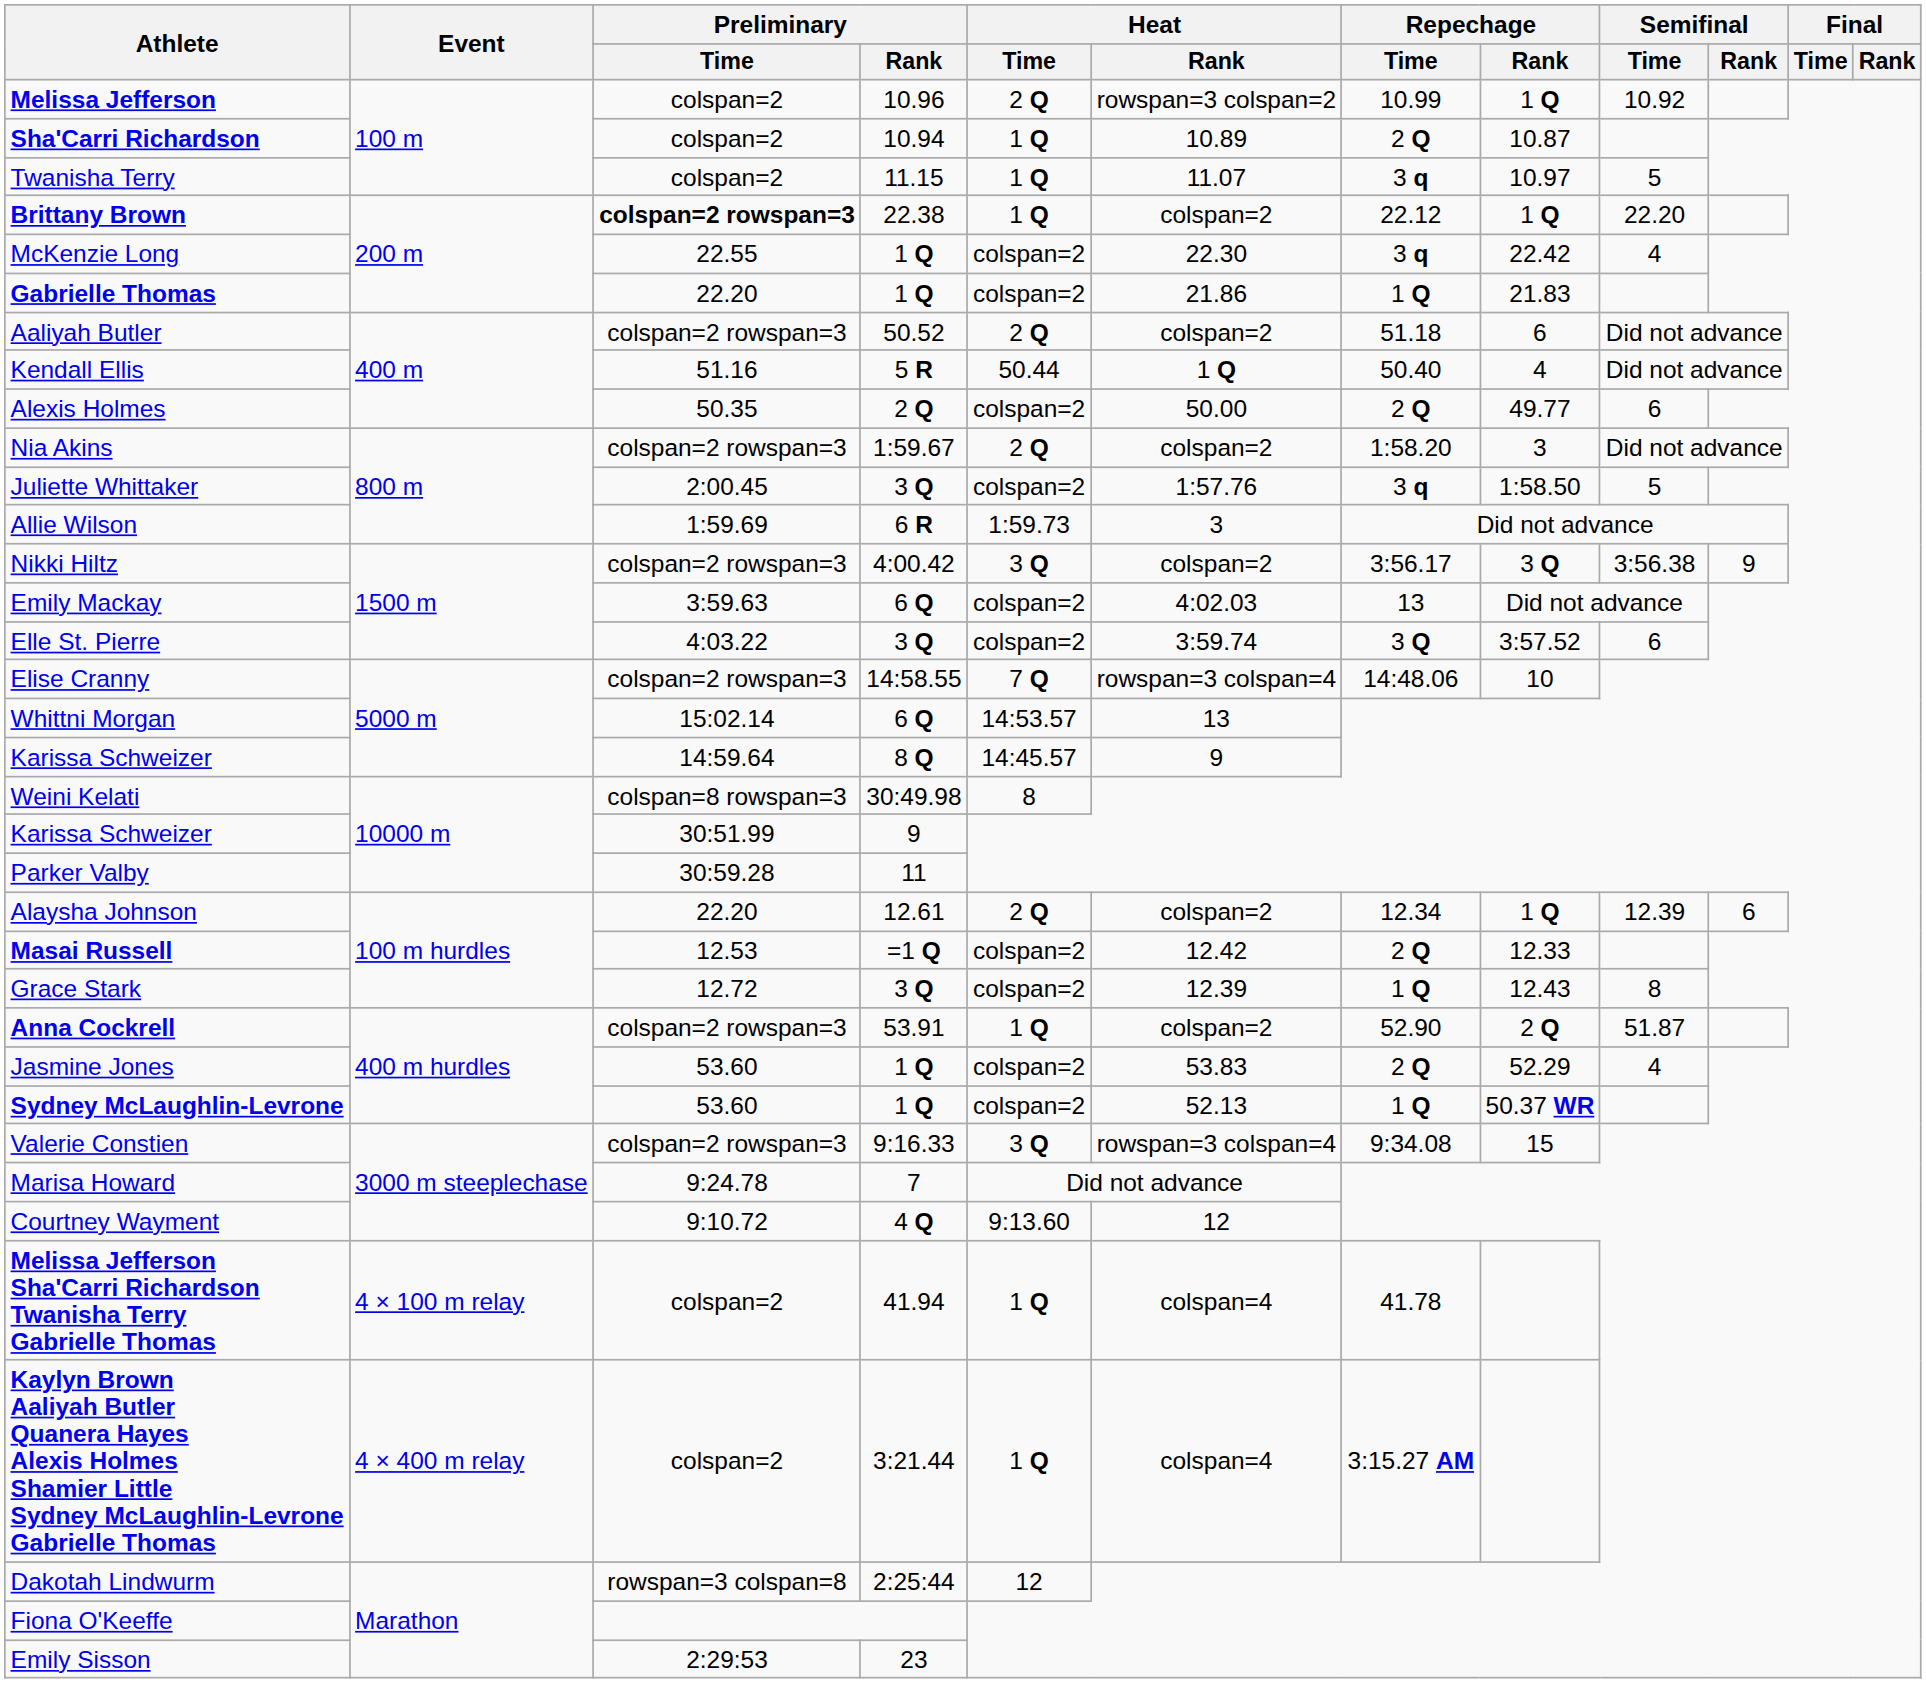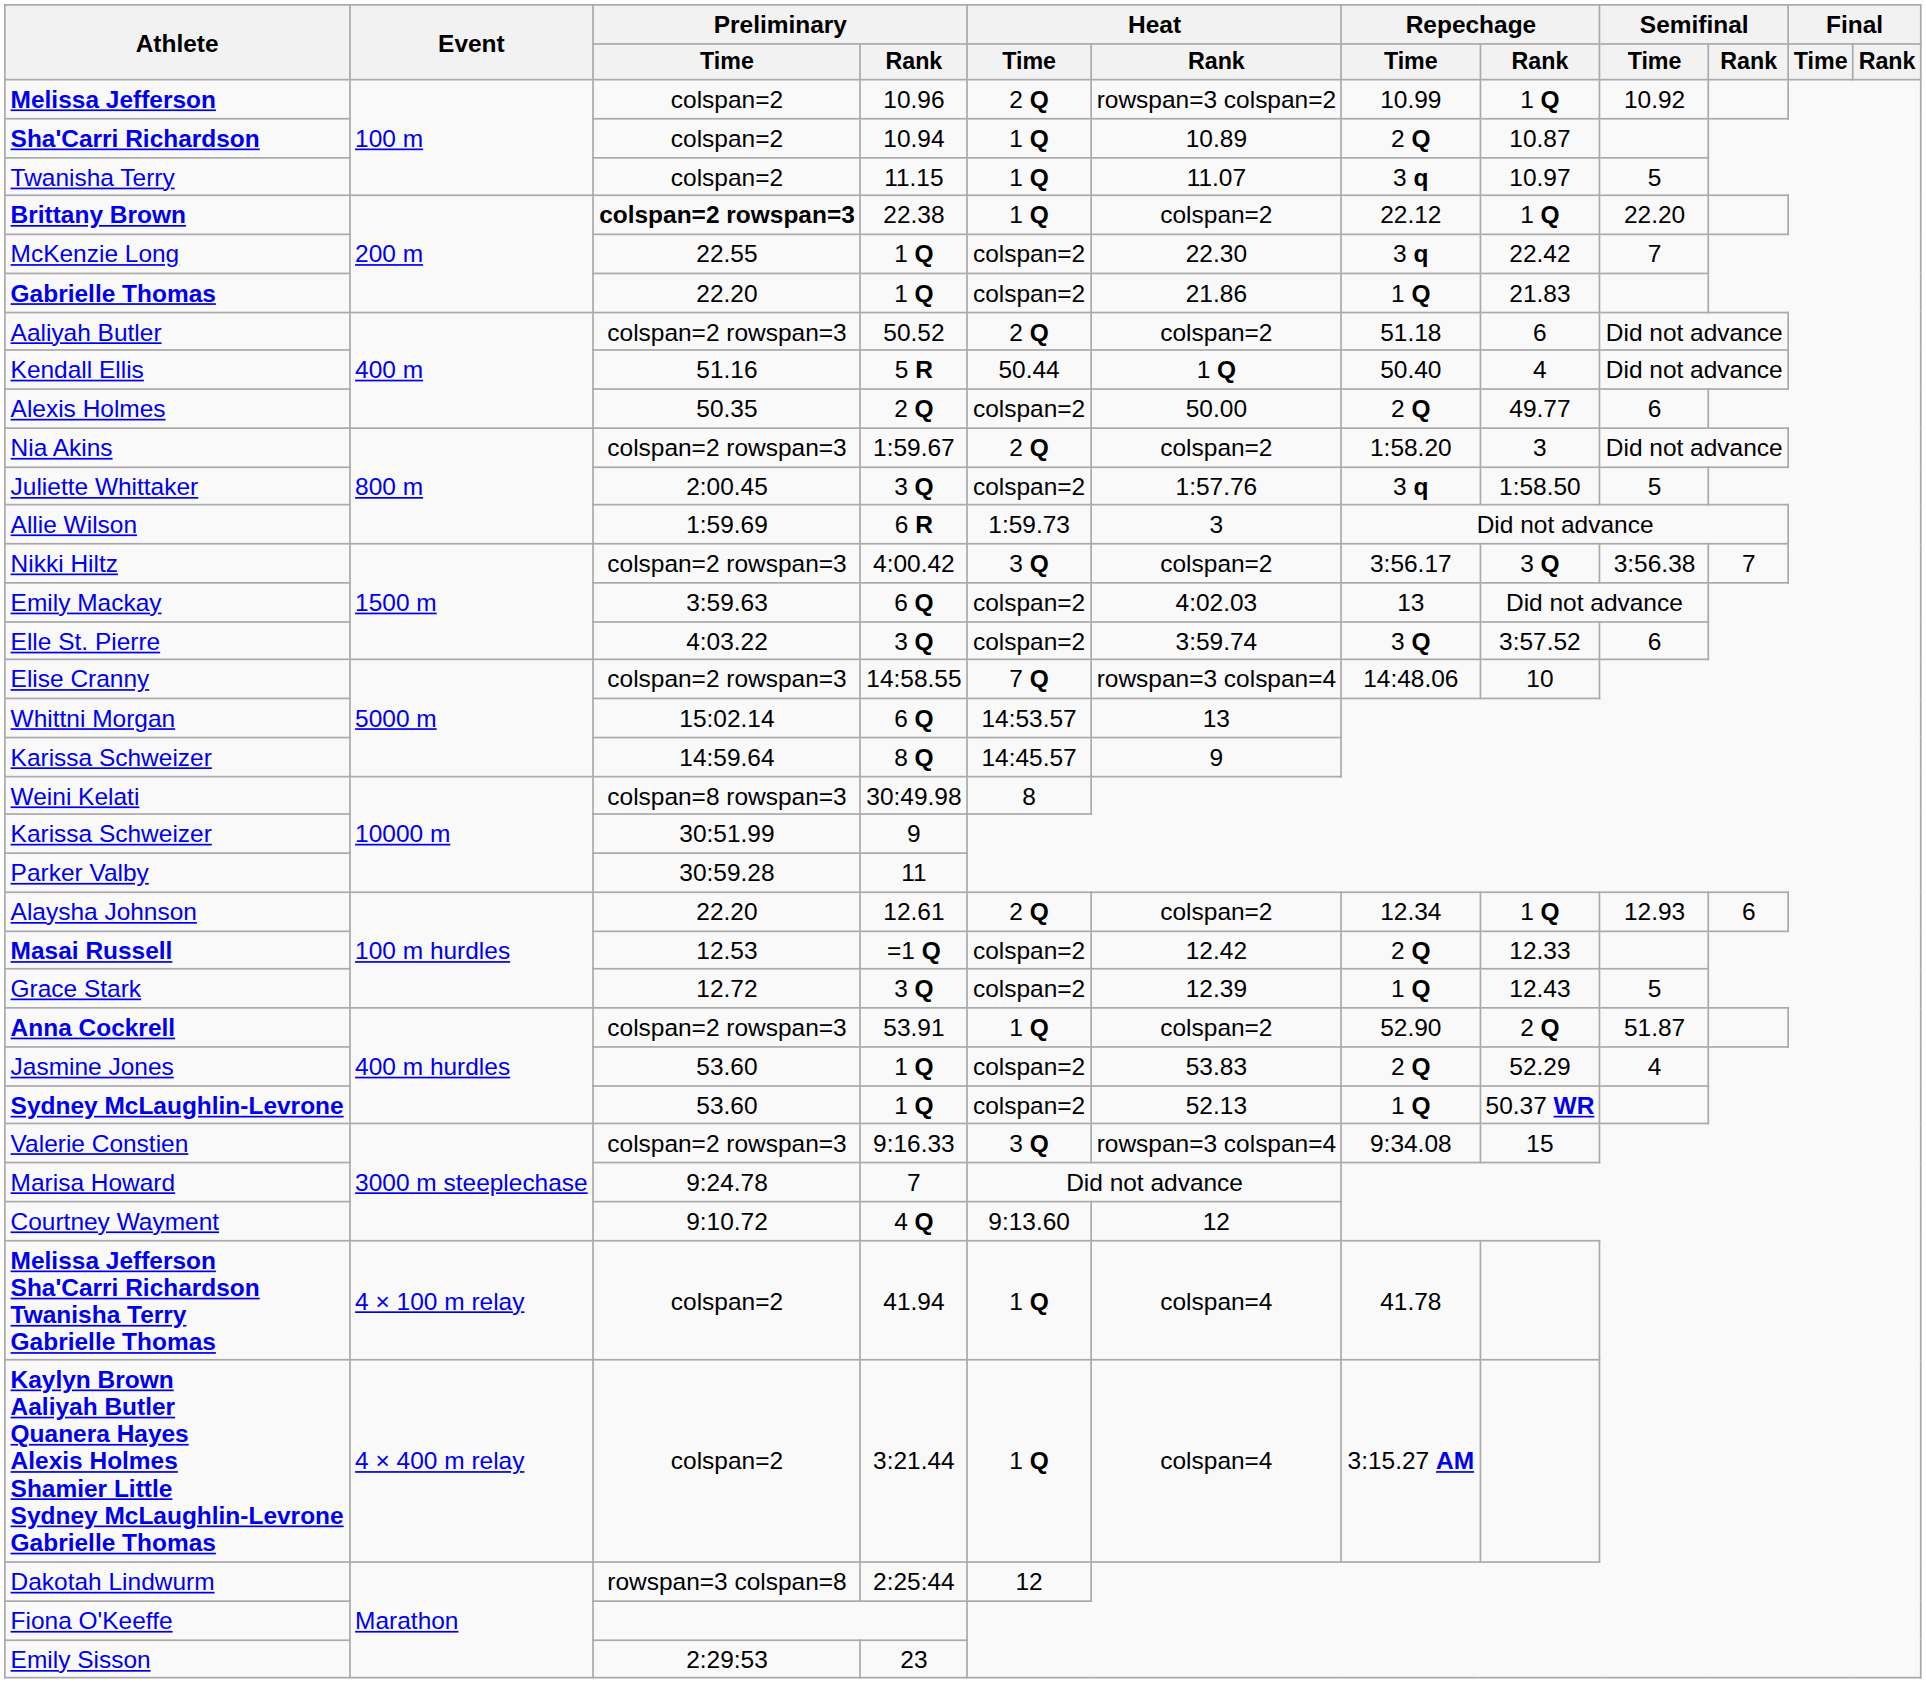(1655, 254) 4 -> (1655, 254) 7
(1749, 564) 9 -> (1749, 564) 7
(1655, 912) 12.39 -> (1655, 912) 12.93
(1655, 989) 8 -> (1655, 989) 5
